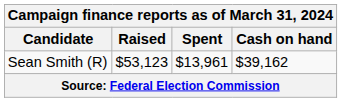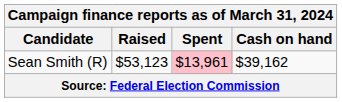(202, 62) no background -> (202, 62) pink background
